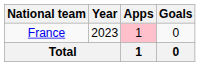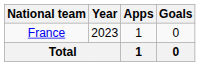(139, 33) pink background -> (139, 33) no background
